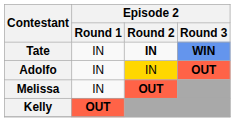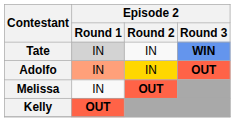(98, 51) no background -> (98, 51) lightgrey background
(151, 51) bold -> (151, 51) normal
(98, 70) no background -> (98, 70) lightsalmon background
